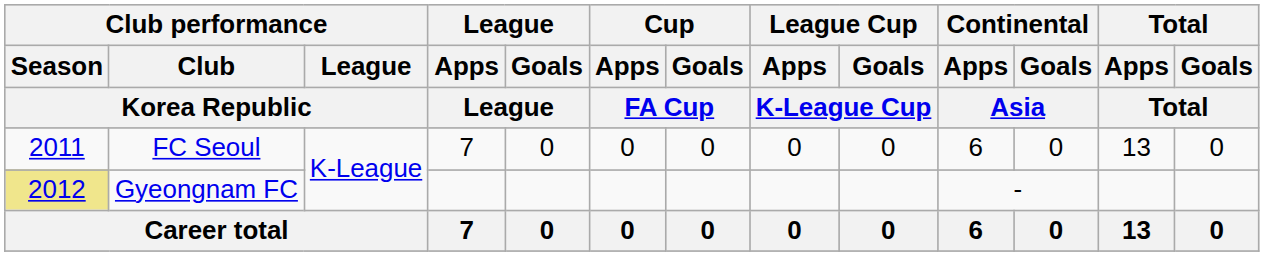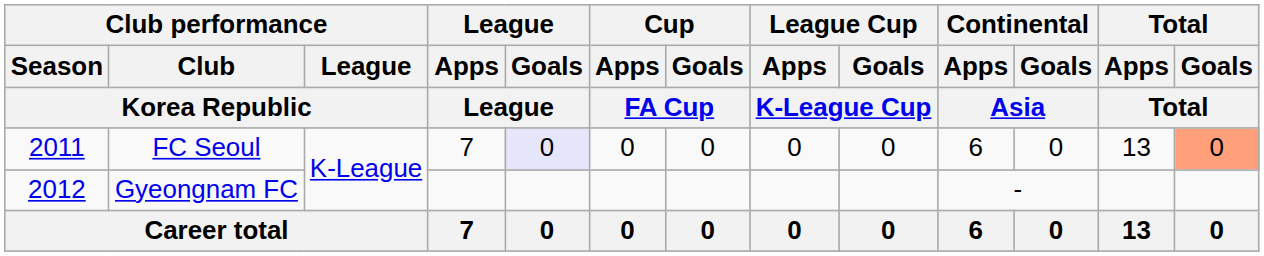(547, 148) no background -> (547, 148) lavender background
(1217, 148) no background -> (1217, 148) lightsalmon background
(57, 189) khaki background -> (57, 189) no background
